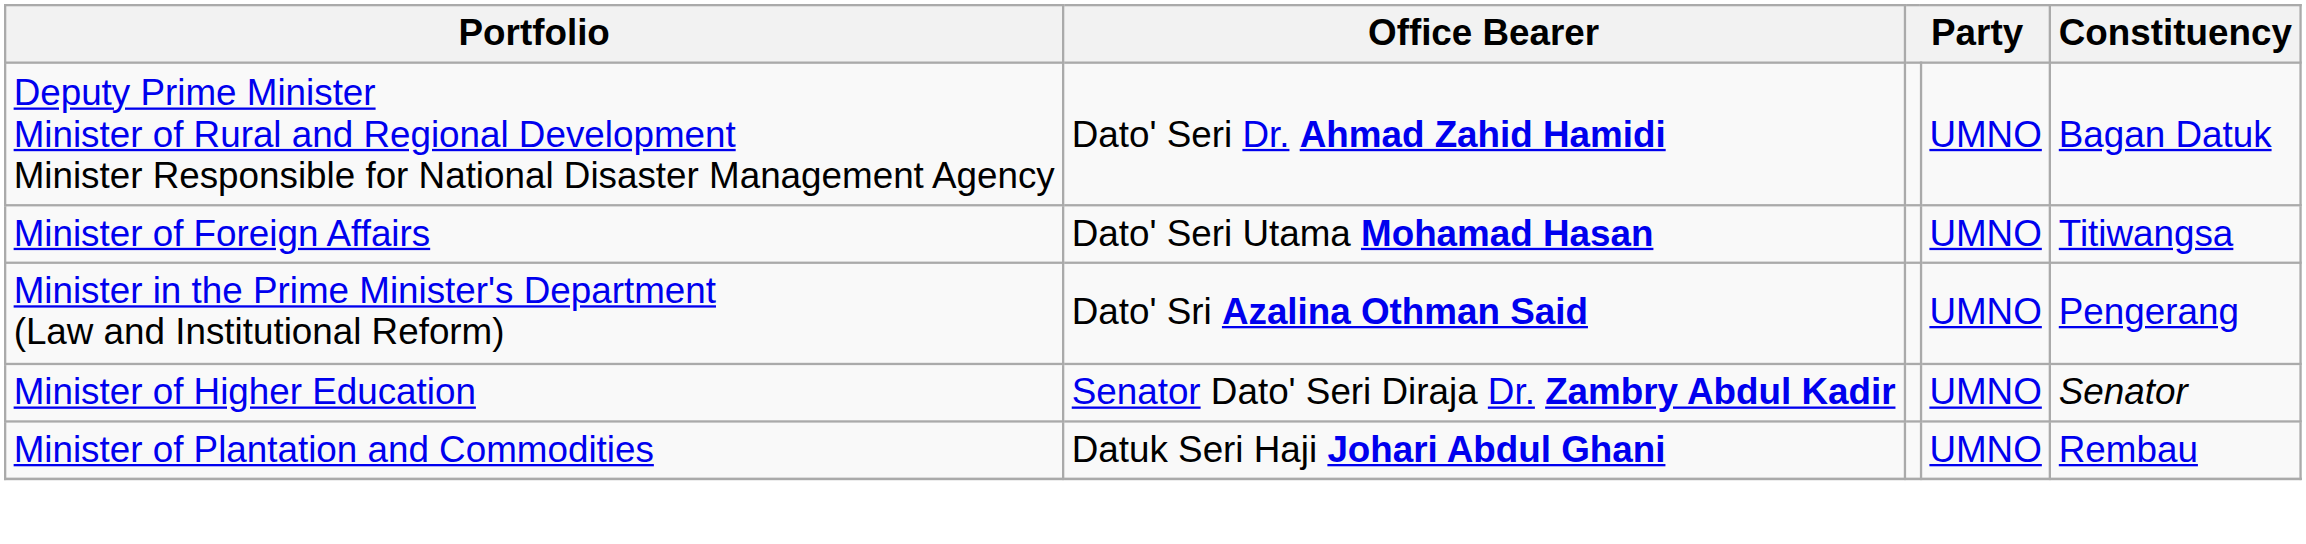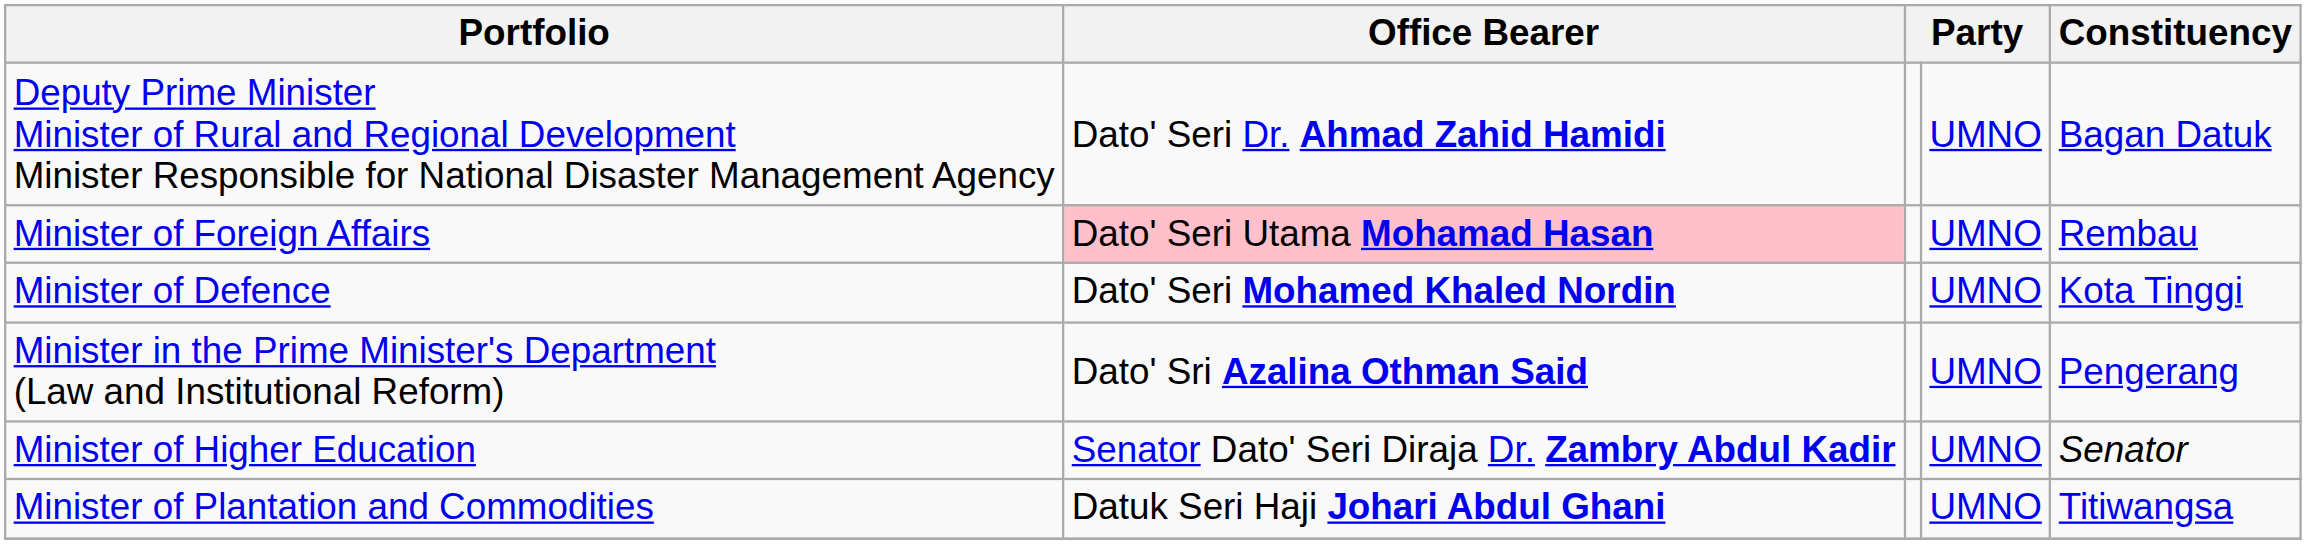(1363, 233) no background -> (1363, 233) pink background
(2146, 233) Titiwangsa -> (2128, 233) Rembau
+ row: (172, 291)
(2128, 449) Rembau -> (2146, 508) Titiwangsa
